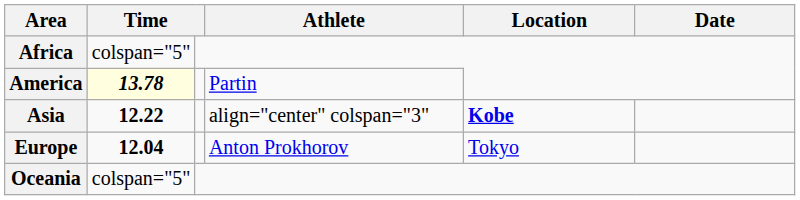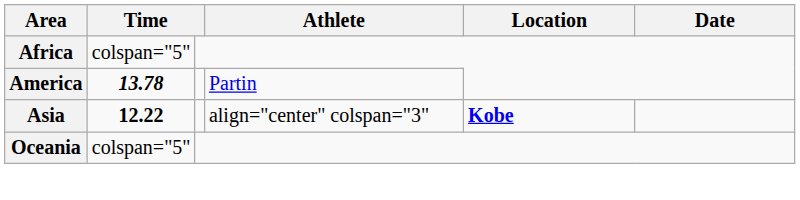(141, 83) lightyellow background -> (141, 83) no background
- row: (46, 147)
